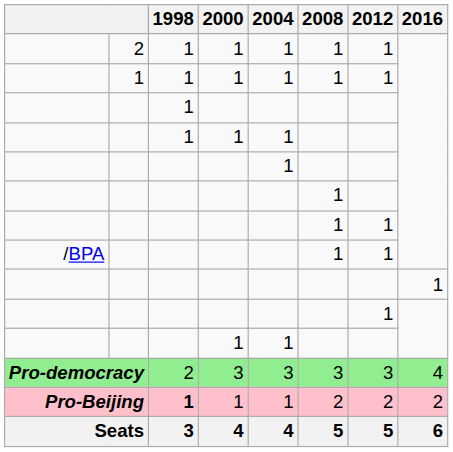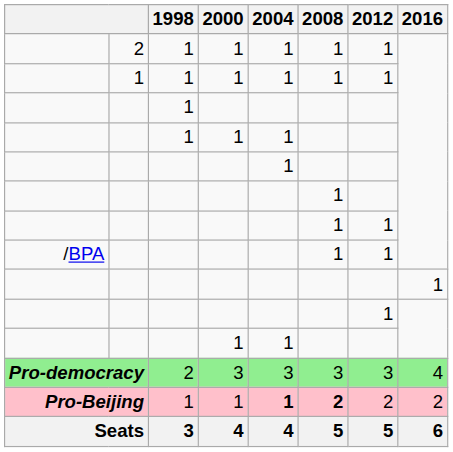(189, 401) bold -> (189, 401) normal
(288, 401) normal -> (288, 401) bold
(338, 401) normal -> (338, 401) bold
